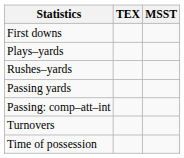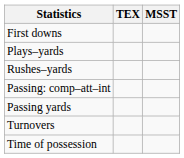rows swapped: (39, 88) <-> (59, 107)
